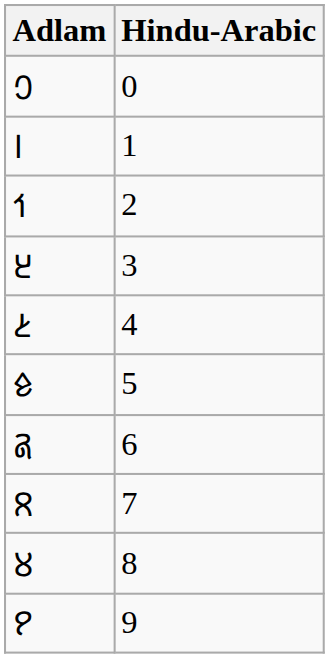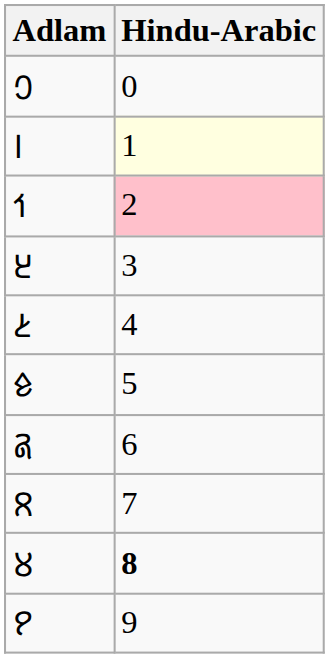(129, 145) no background -> (129, 145) lightyellow background
(129, 205) no background -> (129, 205) pink background
(129, 562) normal -> (129, 562) bold
